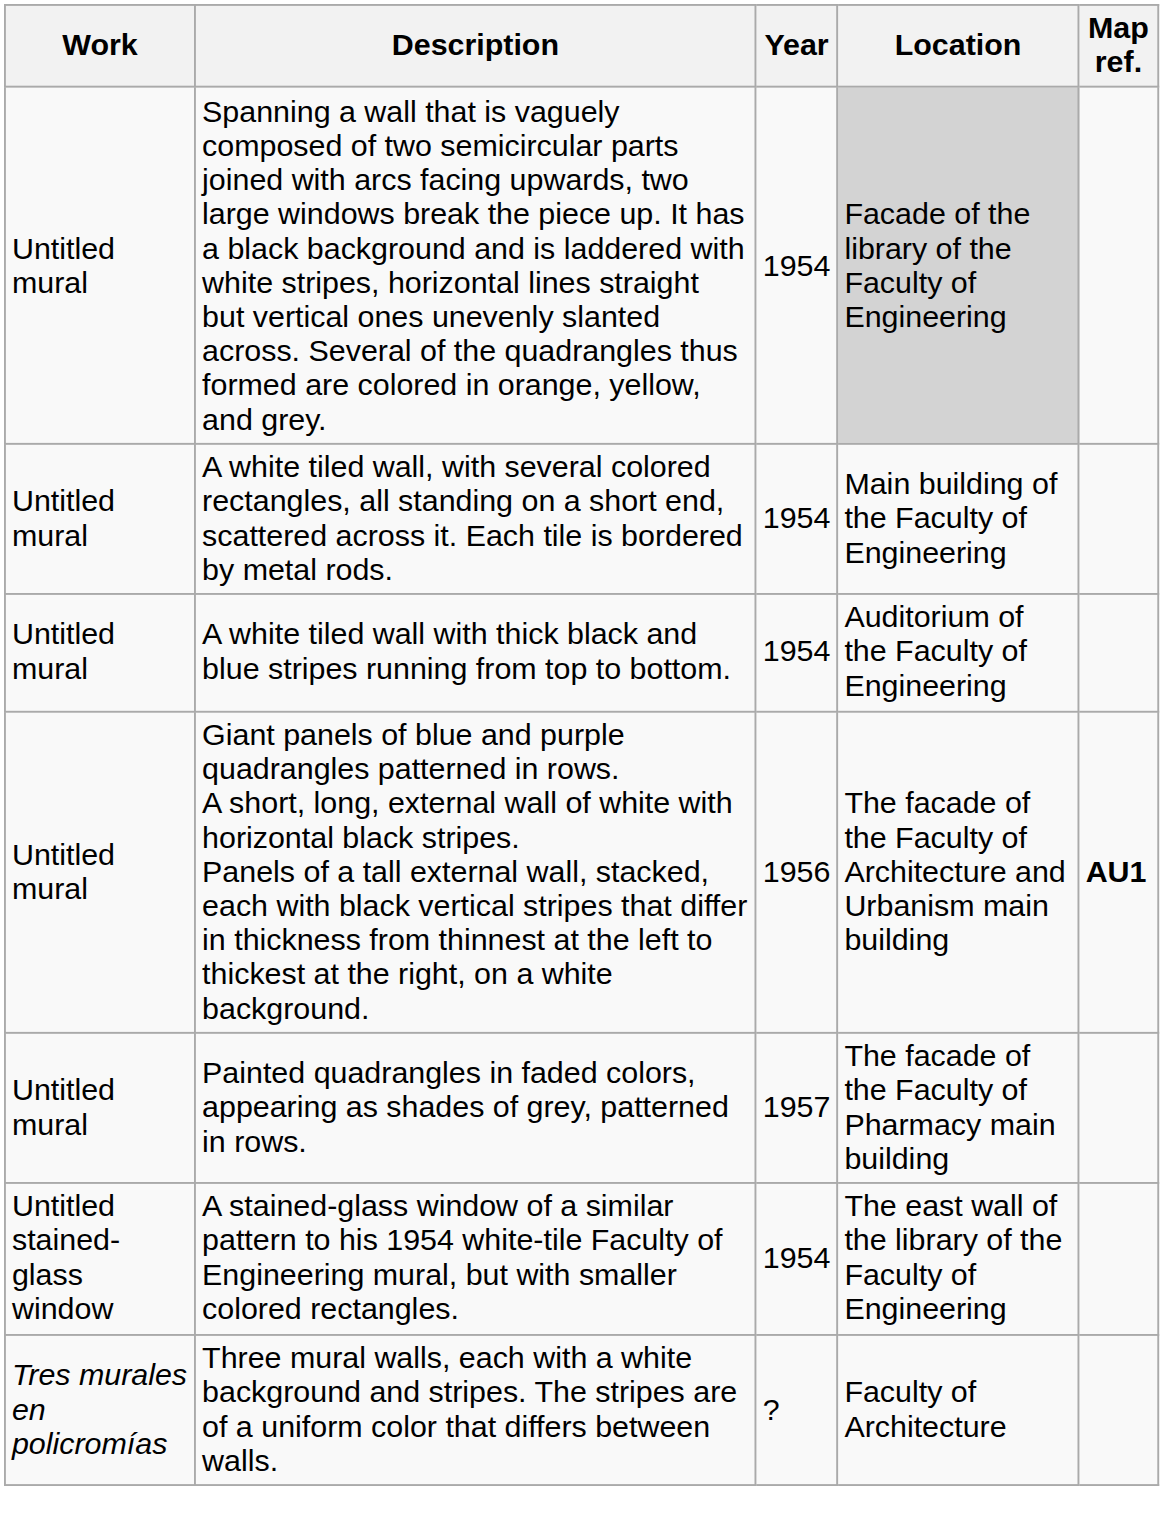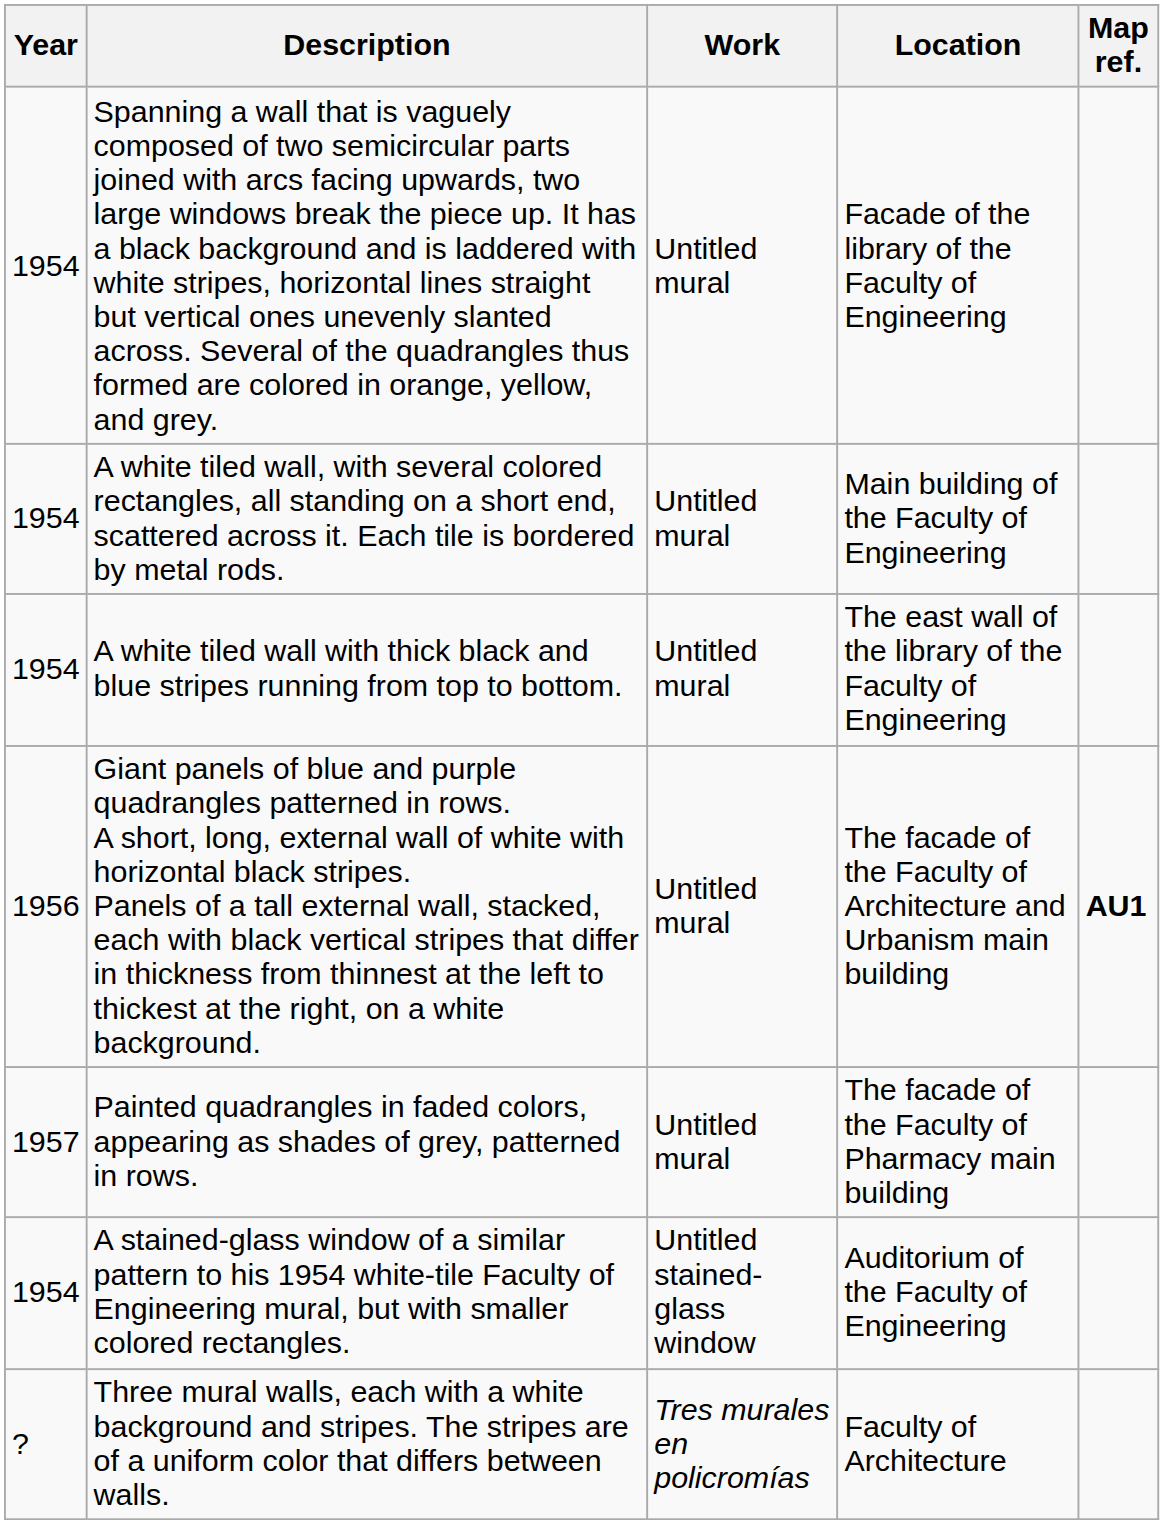columns swapped: (100, 45) <-> (797, 45)
(937, 264) lightgrey background -> (937, 264) no background
(936, 652) Auditorium of the Faculty of Engineering -> (953, 669) The east wall of the library of the Faculty of Engineering
(953, 1258) The east wall of the library of the Faculty of Engineering -> (936, 1292) Auditorium of the Faculty of Engineering
